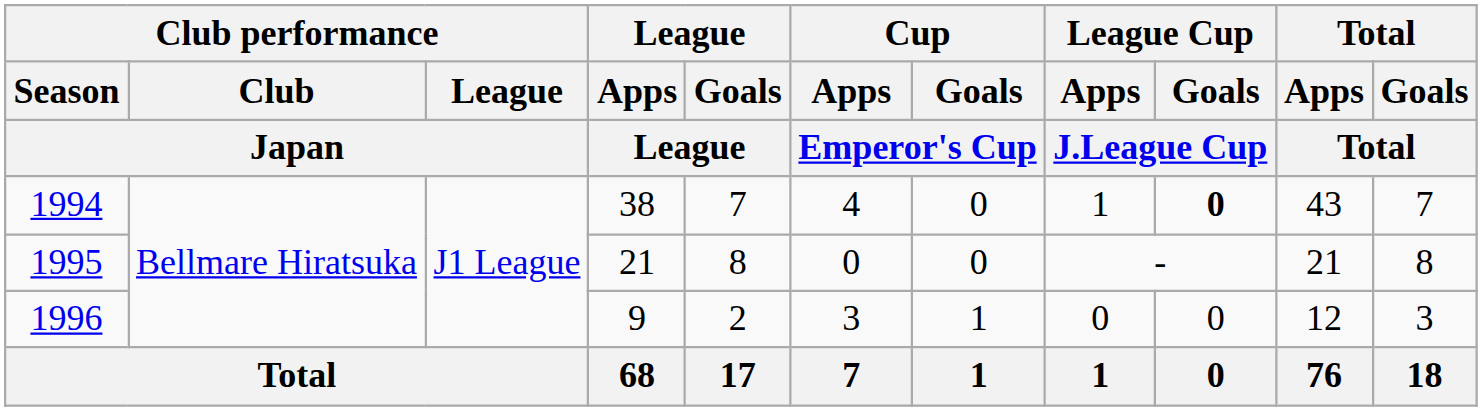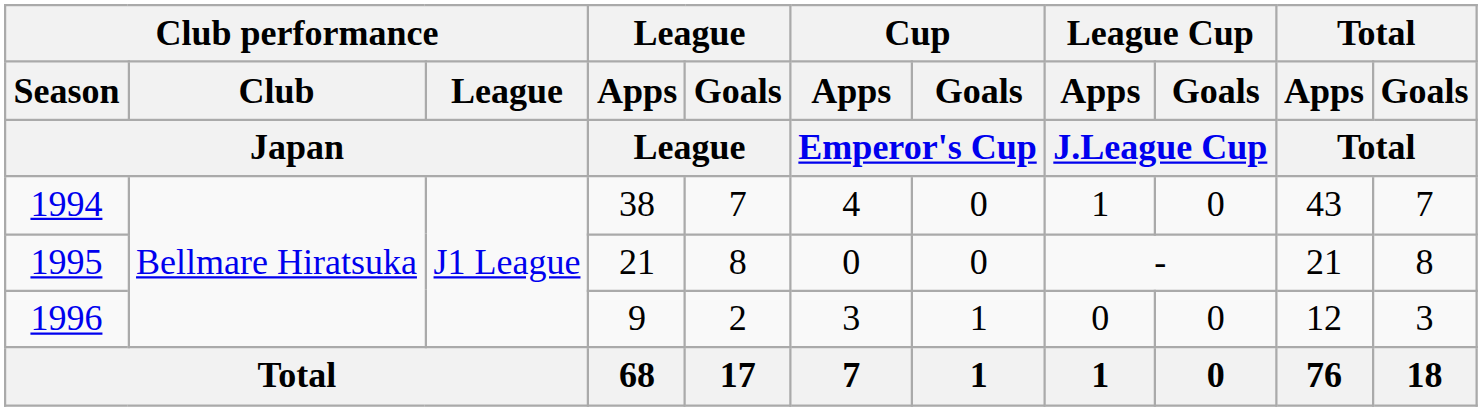(1216, 204) bold -> (1216, 204) normal
